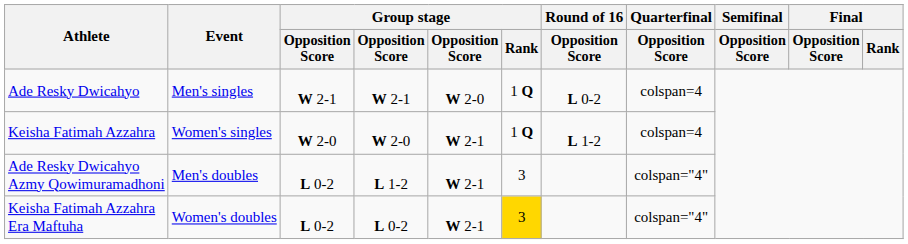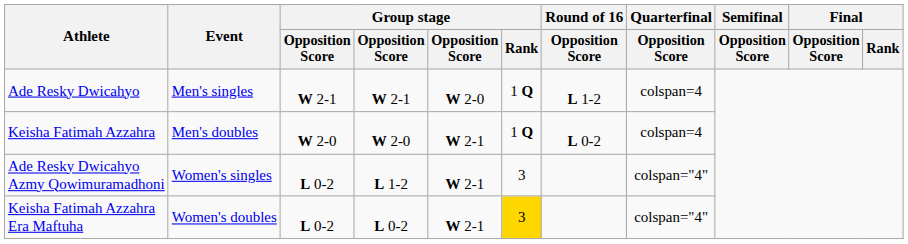(584, 99) L 0-2 -> (584, 99) L 1-2
(222, 133) Women's singles -> (215, 133) Men's doubles
(584, 142) L 1-2 -> (584, 142) L 0-2
(215, 175) Men's doubles -> (222, 175) Women's singles
